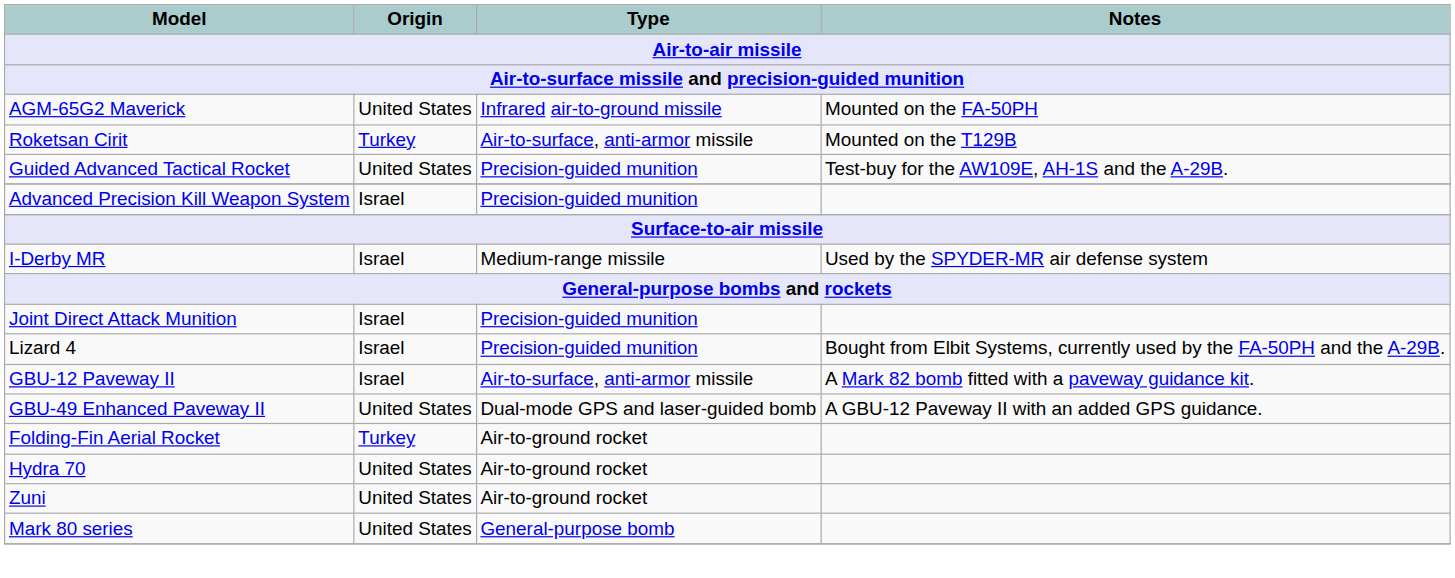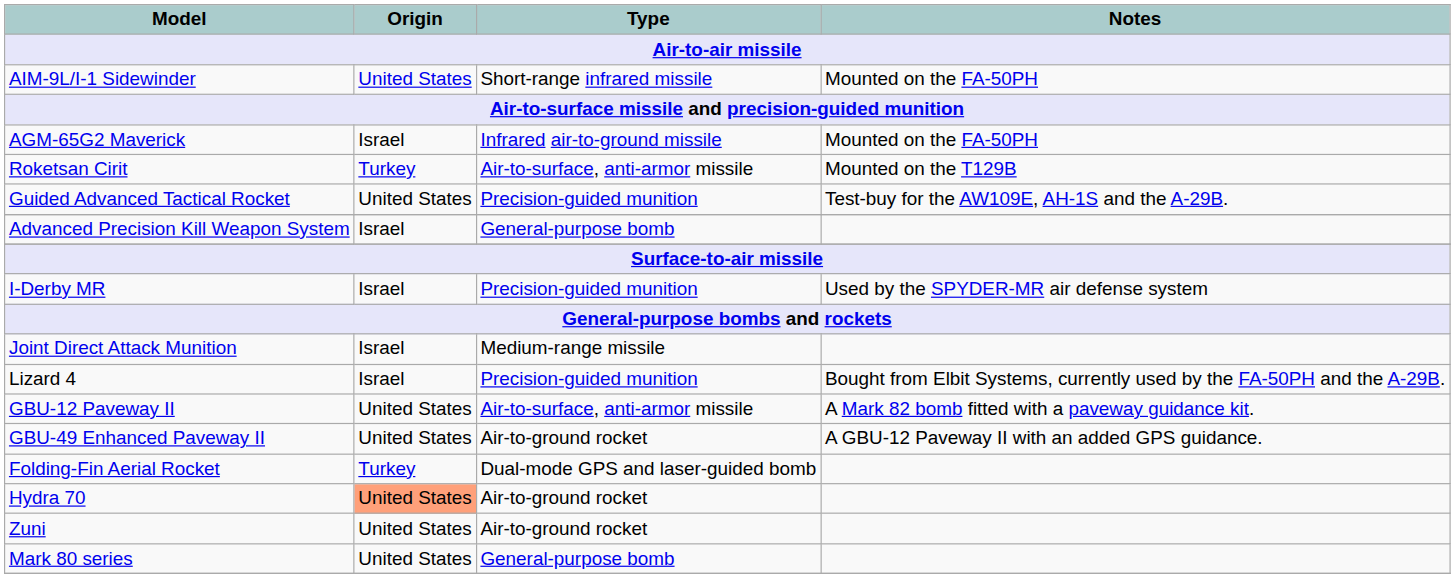+ row: (102, 79)
(415, 109) United States -> (381, 139) Israel
(589, 199) Precision-guided munition -> (577, 229) General-purpose bomb
(573, 259) Medium-range missile -> (589, 288) Precision-guided munition
(589, 318) Precision-guided munition -> (573, 348) Medium-range missile
(381, 378) Israel -> (415, 408) United States
(648, 408) Dual-mode GPS and laser-guided bomb -> (564, 438) Air-to-ground rocket
(564, 438) Air-to-ground rocket -> (648, 468) Dual-mode GPS and laser-guided bomb
(415, 468) no background -> (415, 498) lightsalmon background
